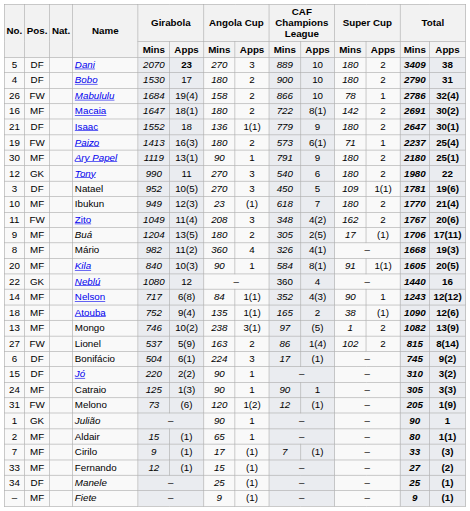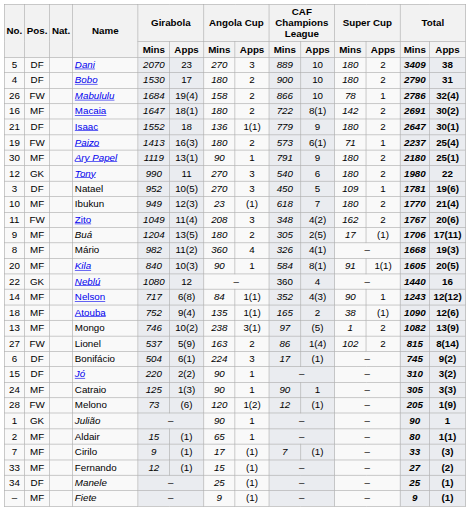(187, 65) bold -> (187, 65) normal
(383, 188) 1(1) -> (383, 188) 1
(14, 405) 31 -> (14, 405) 28
